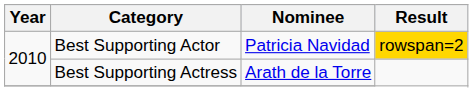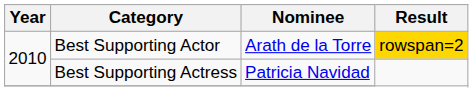(307, 45) Patricia Navidad -> (308, 45) Arath de la Torre
(308, 72) Arath de la Torre -> (307, 72) Patricia Navidad
